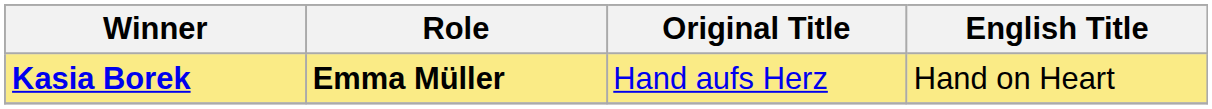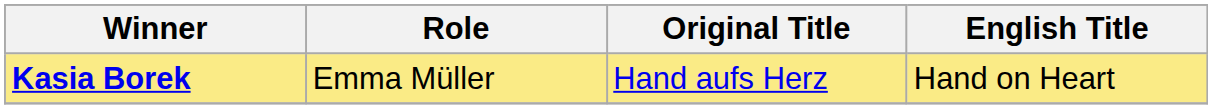(409, 77) bold -> (404, 77) normal
